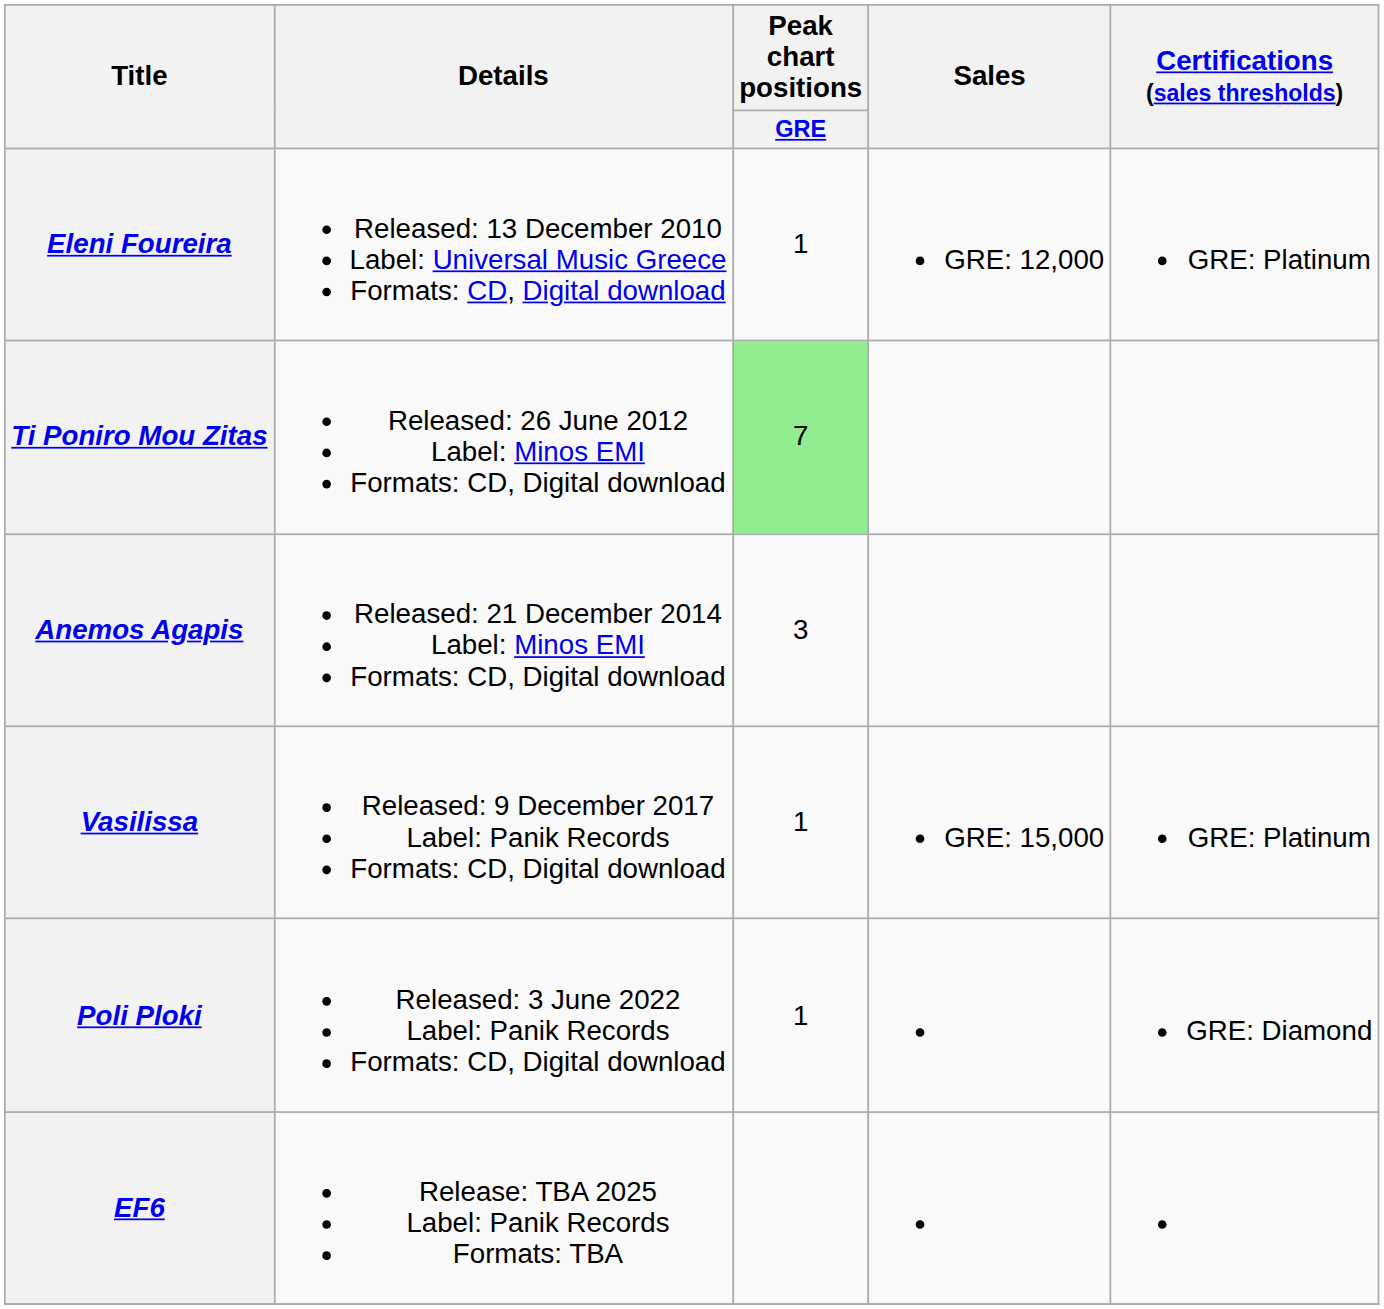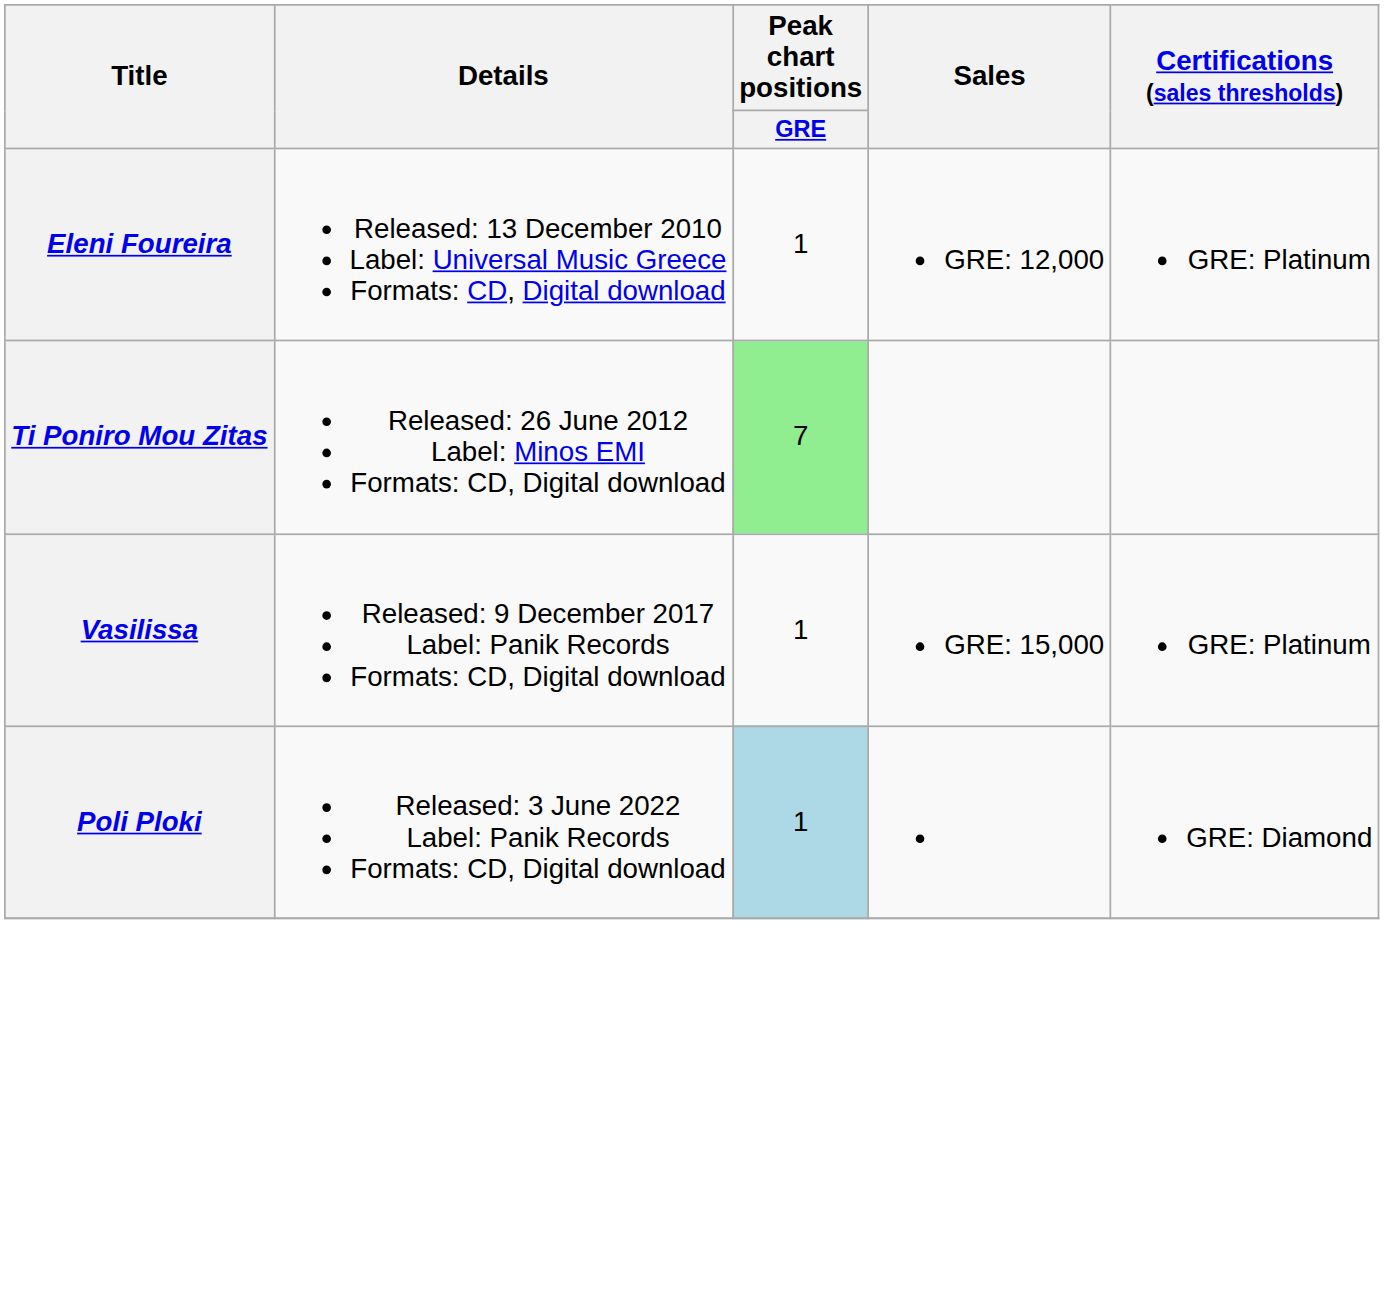- row: (139, 629)
(801, 1014) no background -> (801, 822) lightblue background
- row: (139, 1207)
